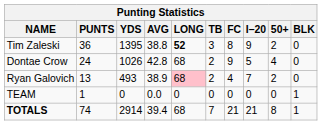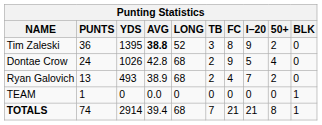(157, 45) normal -> (157, 45) bold
(179, 45) bold -> (179, 45) normal
(179, 78) pink background -> (179, 78) no background
